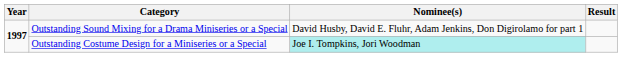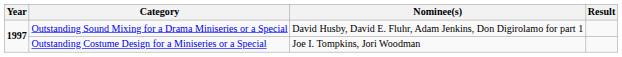(356, 44) paleturquoise background -> (356, 44) no background
